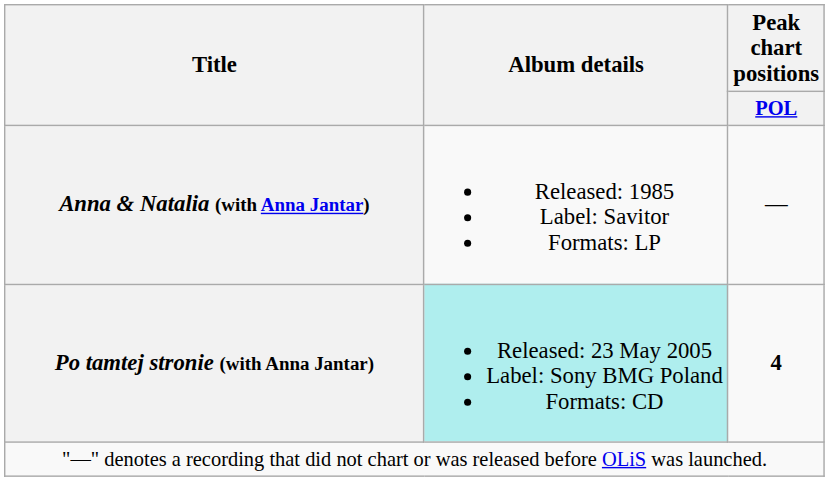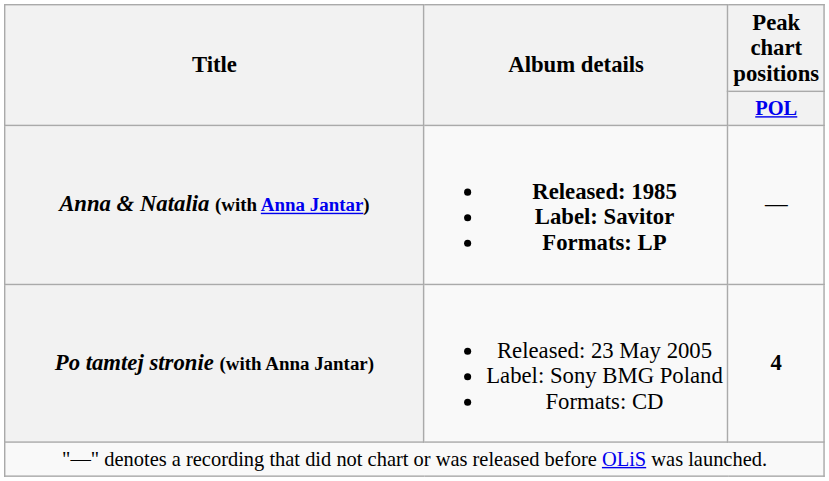(576, 217) normal -> (576, 217) bold
(576, 376) paleturquoise background -> (576, 376) no background
